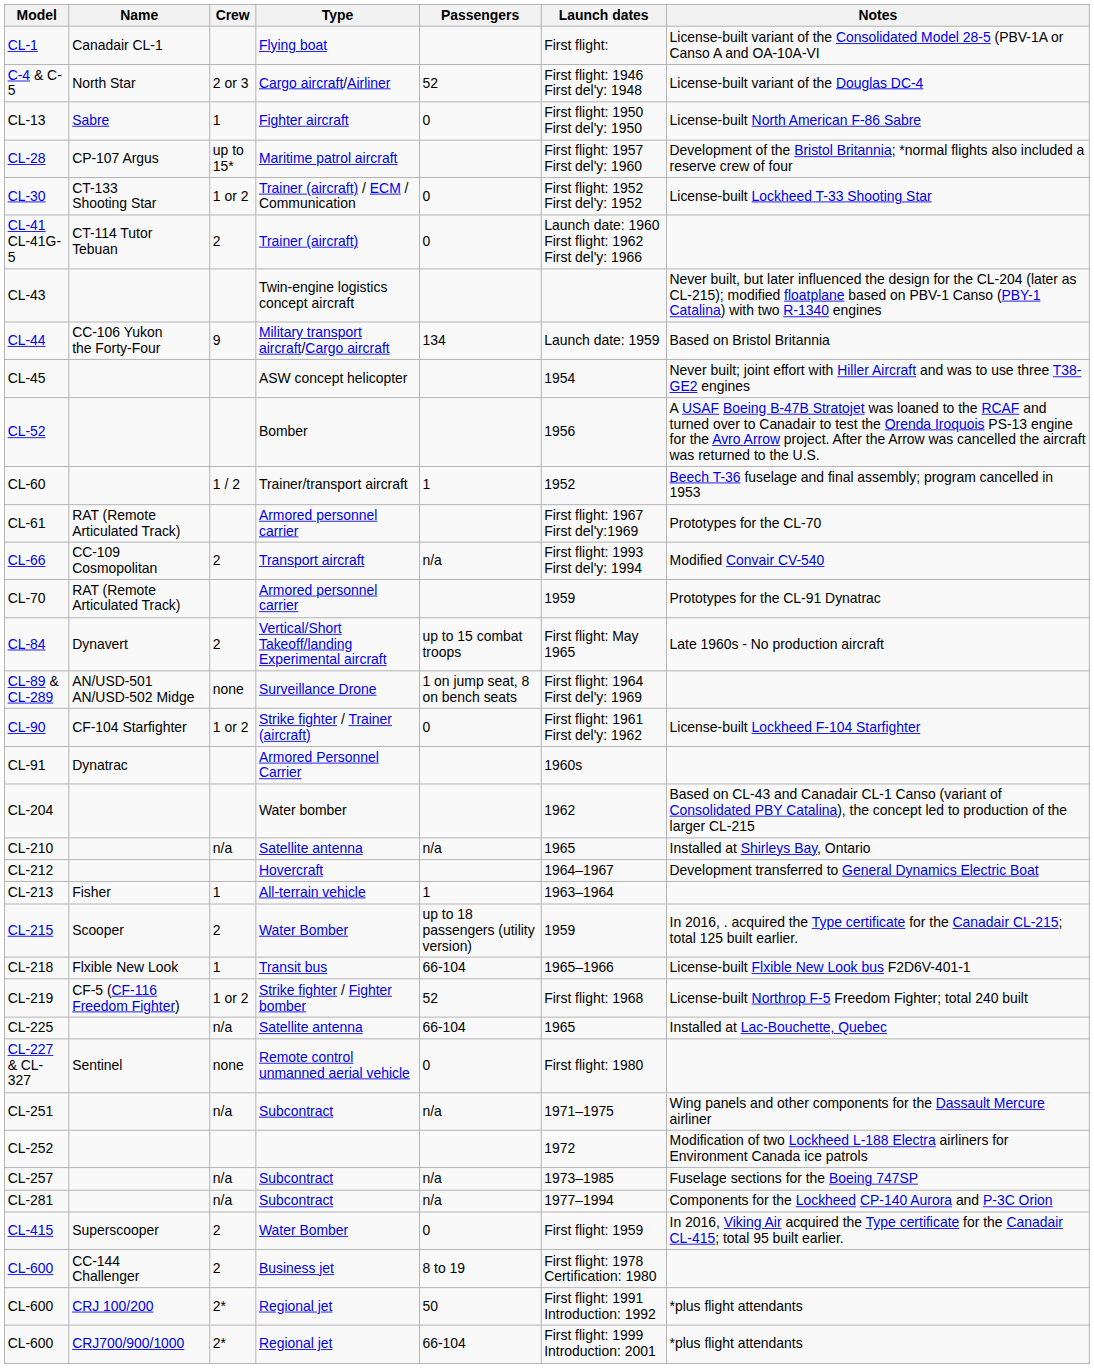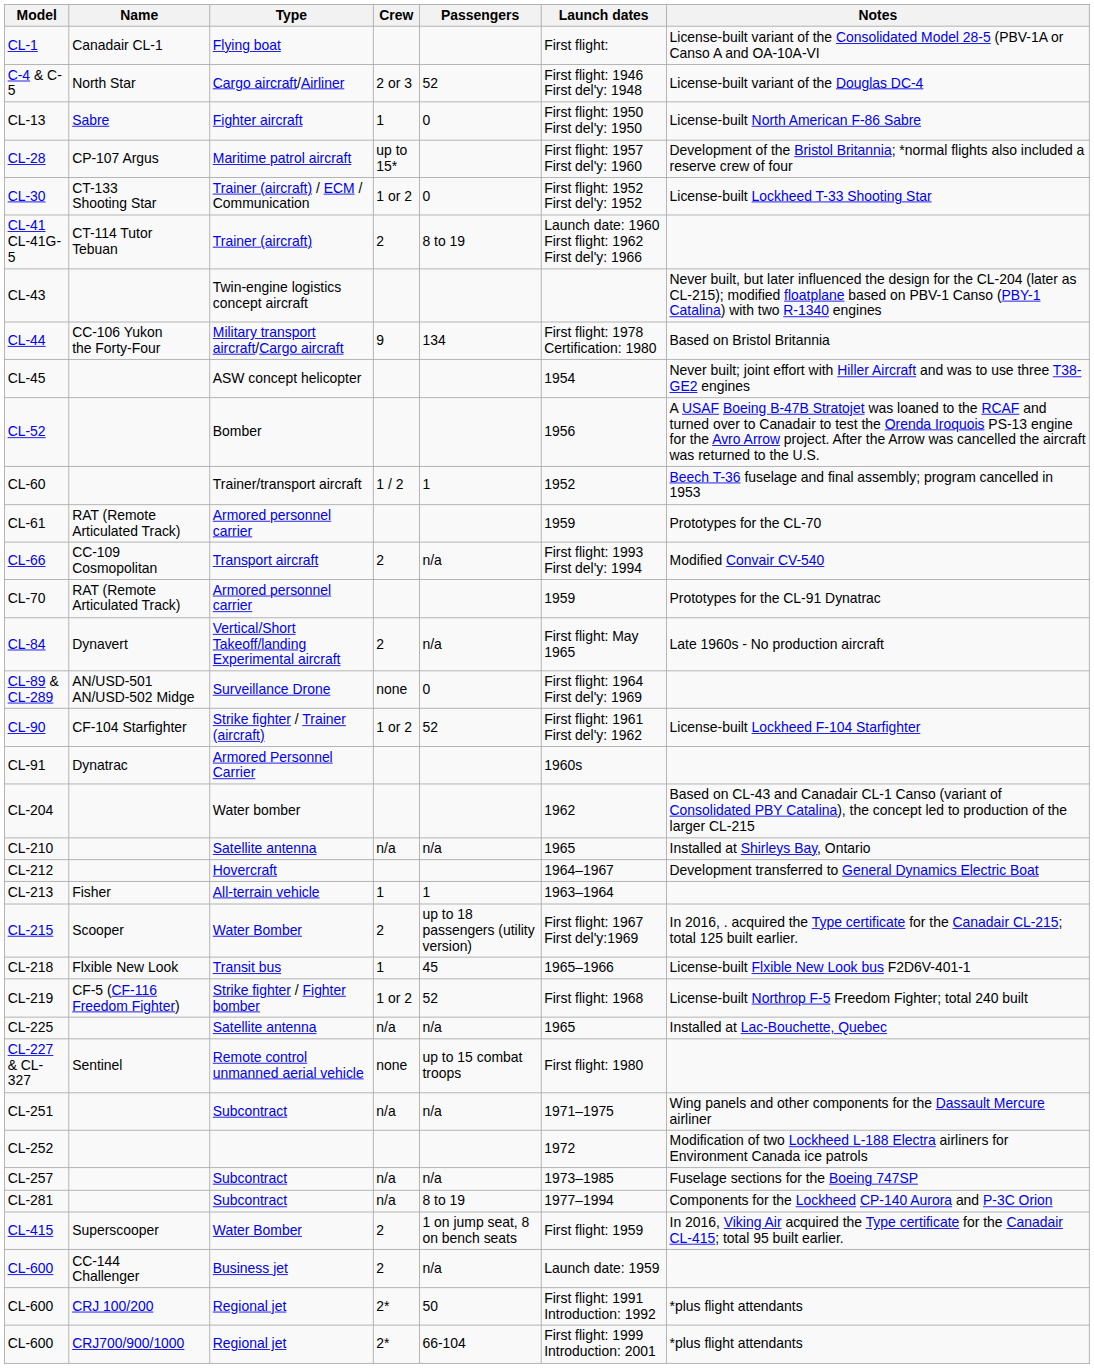columns swapped: (337, 15) <-> (233, 15)
(426, 241) 0 -> (444, 241) 8 to 19
(602, 340) Launch date: 1959 -> (600, 340) First flight: 1978 Certification: 1980
(594, 523) First flight: 1967 First del'y:1969 -> (560, 523) 1959
(472, 644) up to 15 combat troops -> (432, 644) n/a
(476, 689) 1 on jump seat, 8 on bench seats -> (426, 689) 0
(426, 727) 0 -> (430, 727) 52
(560, 930) 1959 -> (594, 930) First flight: 1967 First del'y:1969
(444, 968) 66-104 -> (430, 968) 45
(444, 1028) 66-104 -> (432, 1028) n/a
(426, 1065) 0 -> (472, 1065) up to 15 combat troops
(432, 1201) n/a -> (444, 1201) 8 to 19
(426, 1230) 0 -> (476, 1230) 1 on jump seat, 8 on bench seats
(444, 1268) 8 to 19 -> (432, 1268) n/a
(600, 1268) First flight: 1978 Certification: 1980 -> (602, 1268) Launch date: 1959
